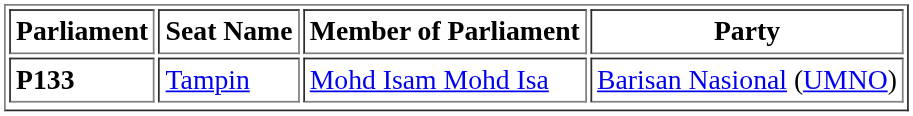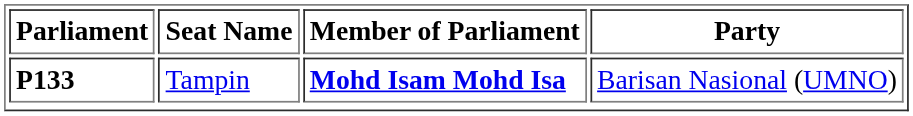(429, 79) normal -> (438, 79) bold
